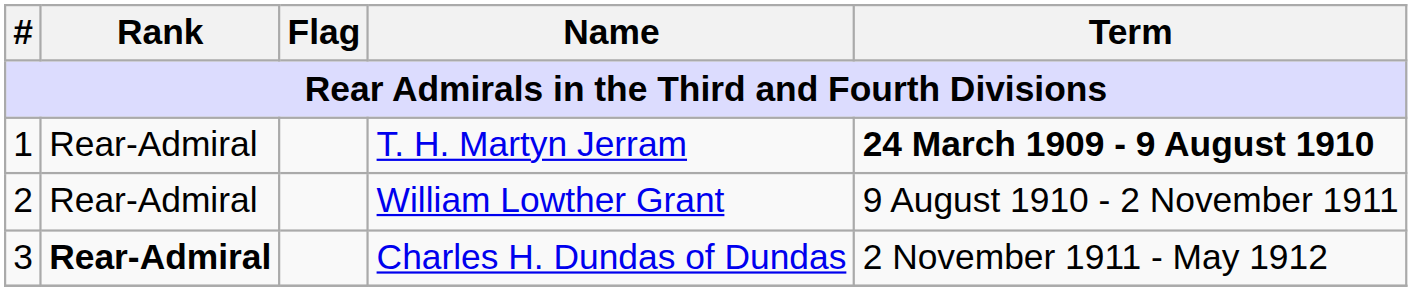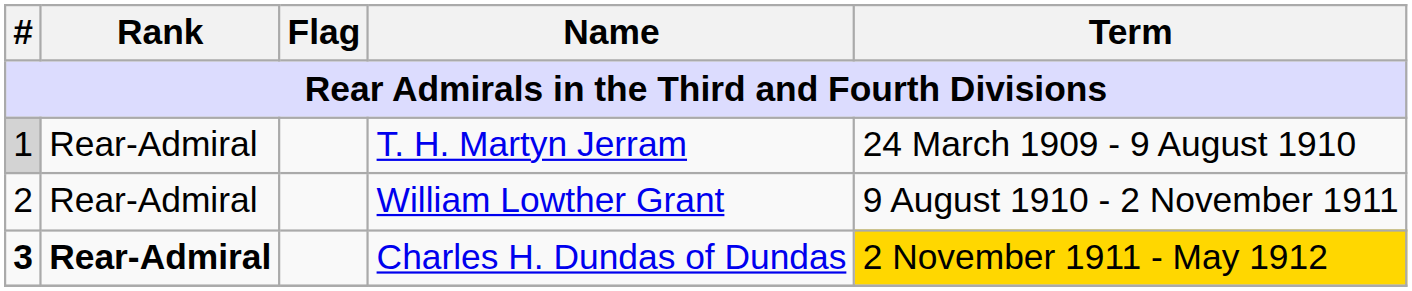(23, 144) no background -> (23, 144) lightgrey background
(1118, 144) bold -> (1109, 144) normal
(23, 256) normal -> (23, 256) bold
(1095, 256) no background -> (1095, 256) gold background
